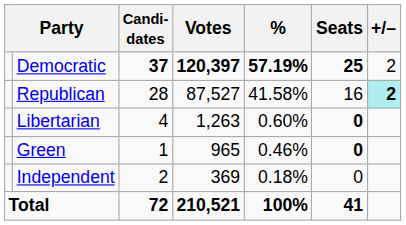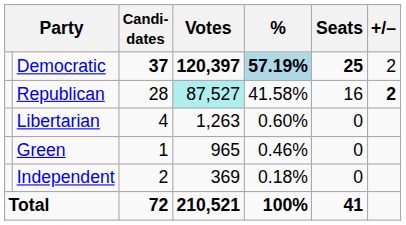(278, 66) no background -> (278, 66) lightblue background
(213, 94) no background -> (213, 94) paleturquoise background
(391, 94) paleturquoise background -> (391, 94) no background
(358, 121) bold -> (358, 121) normal
(358, 149) bold -> (358, 149) normal
